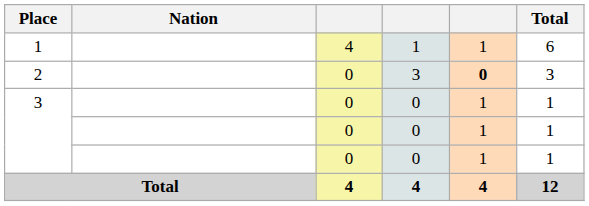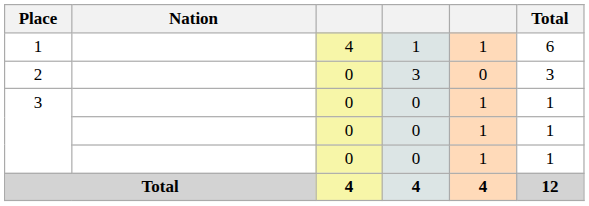(483, 74) bold -> (483, 74) normal
